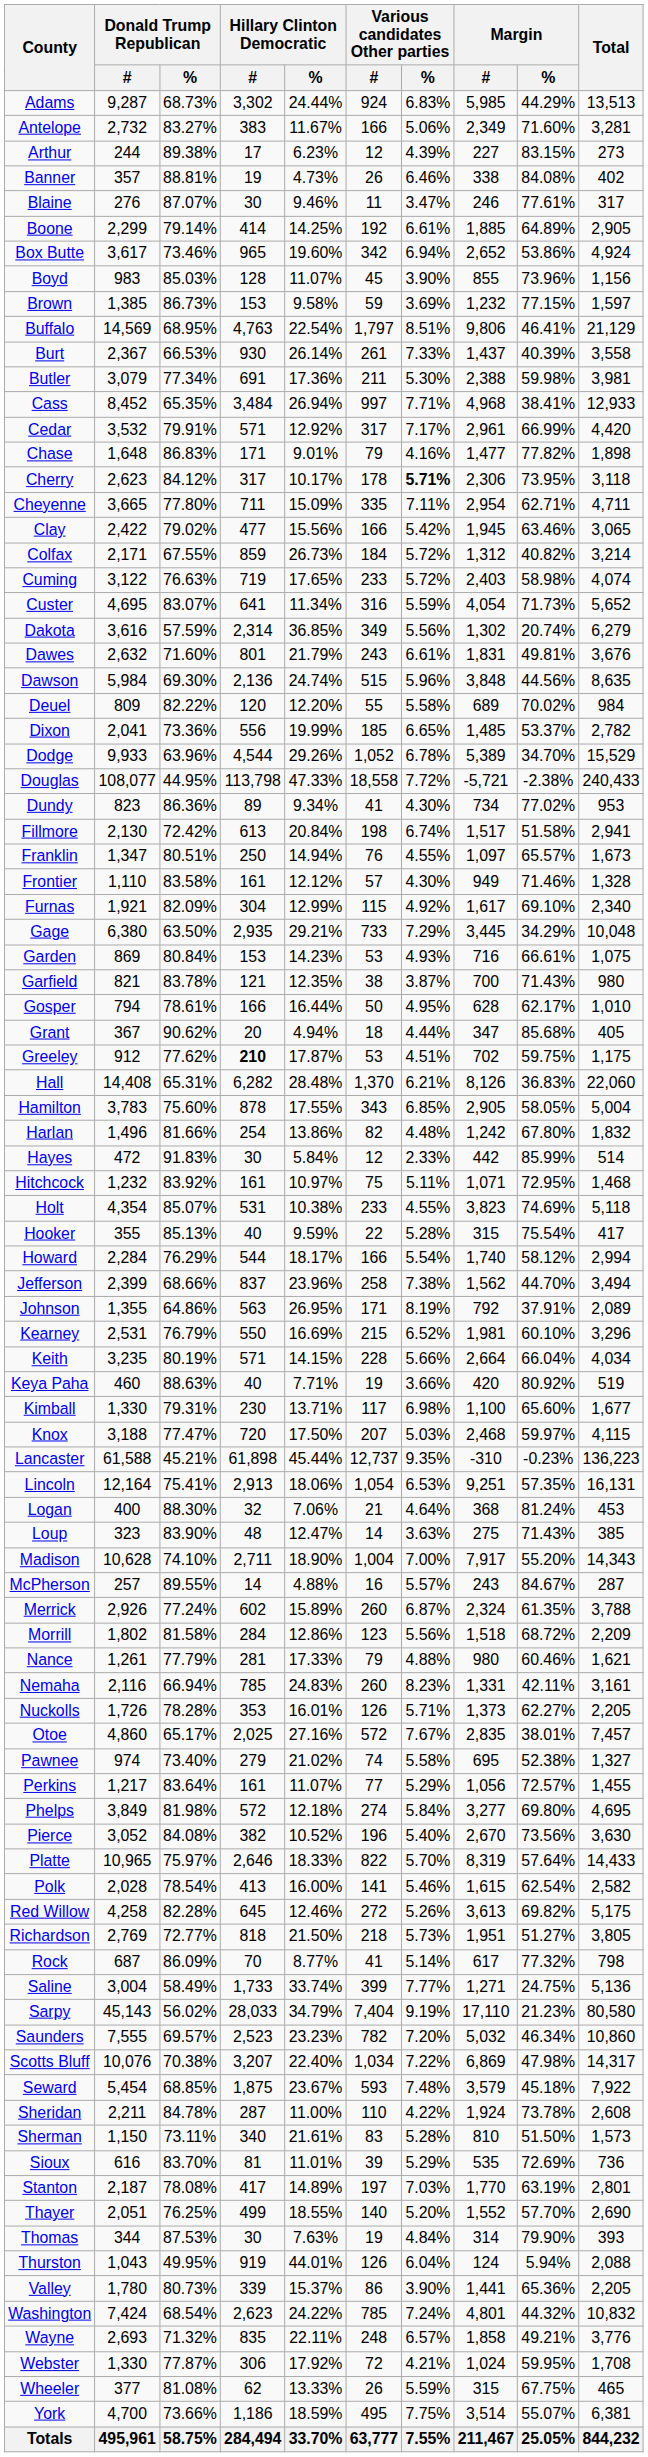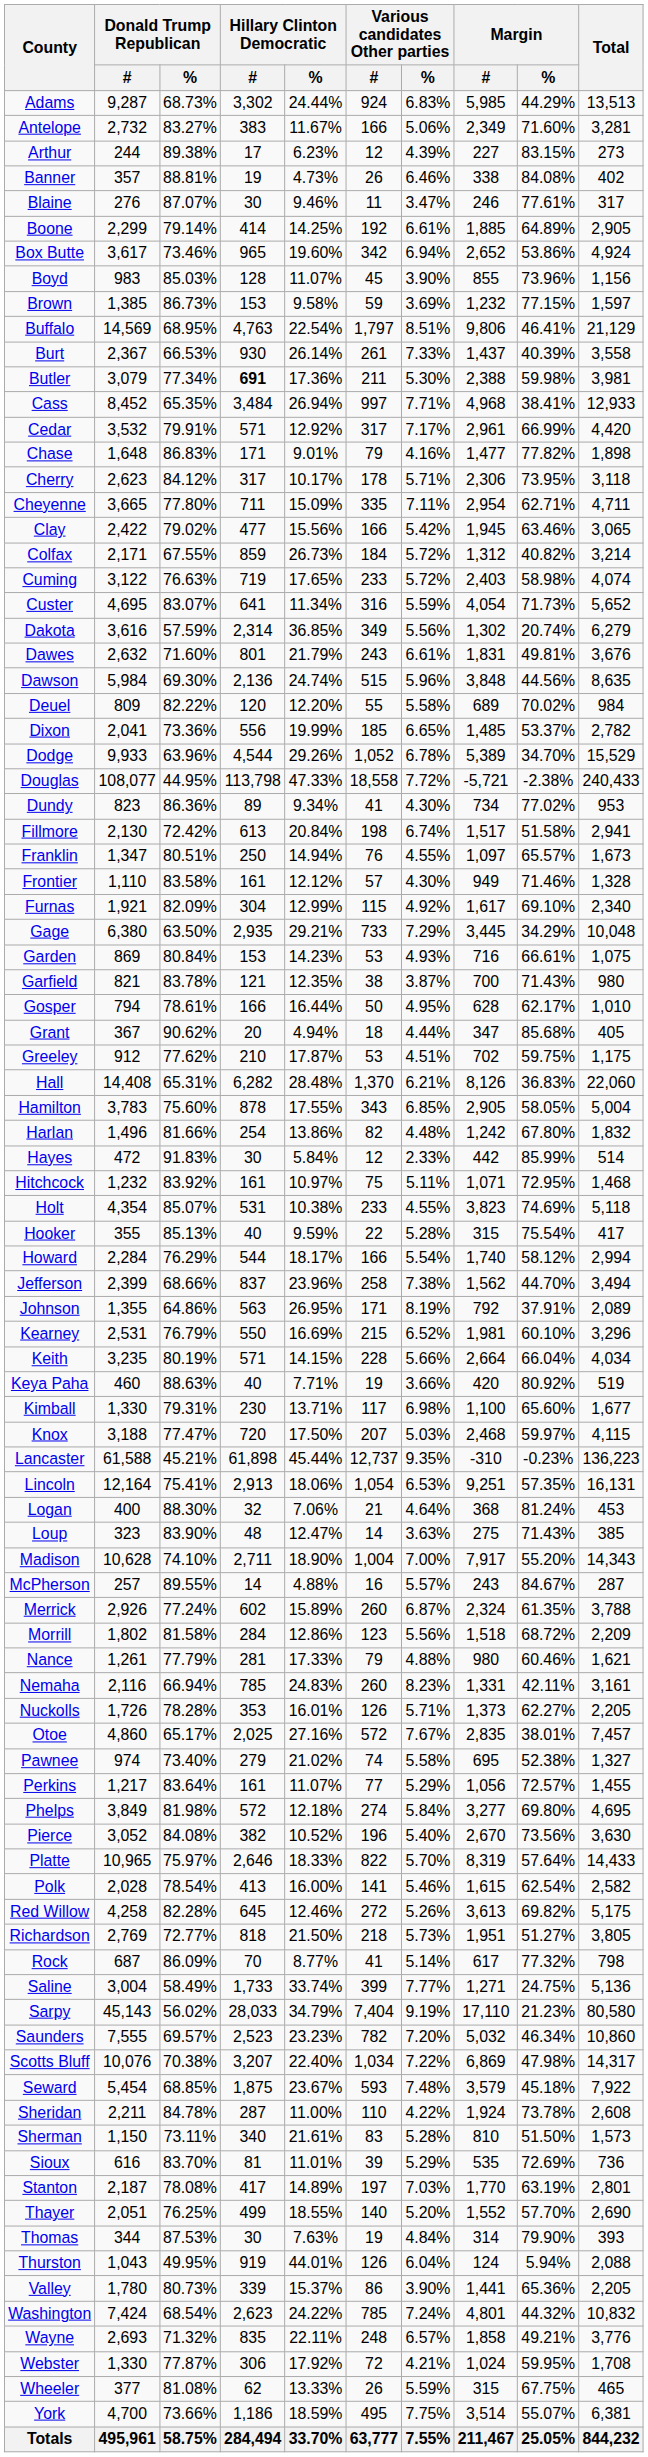(253, 379) normal -> (253, 379) bold
(428, 479) bold -> (428, 479) normal
(253, 1057) bold -> (253, 1057) normal
